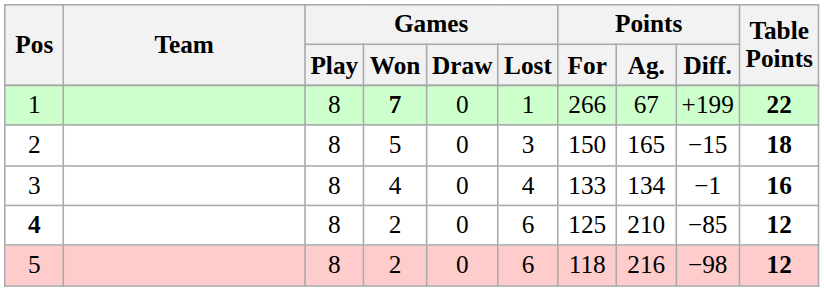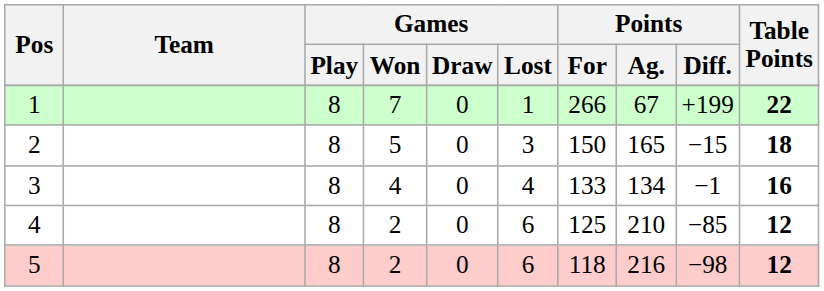(395, 104) bold -> (395, 104) normal
(34, 225) bold -> (34, 225) normal
